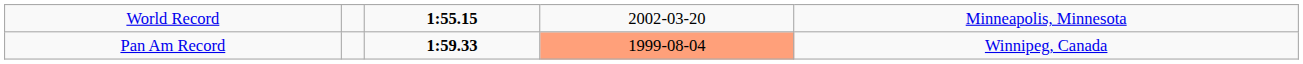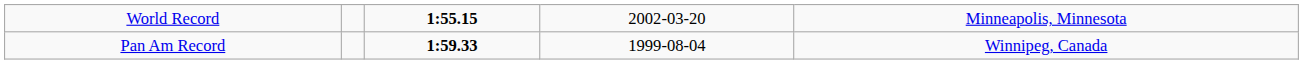(667, 45) lightsalmon background -> (667, 45) no background
